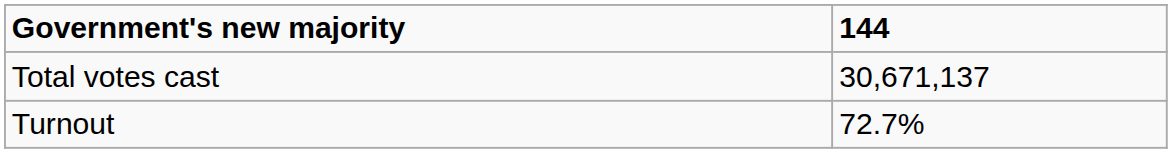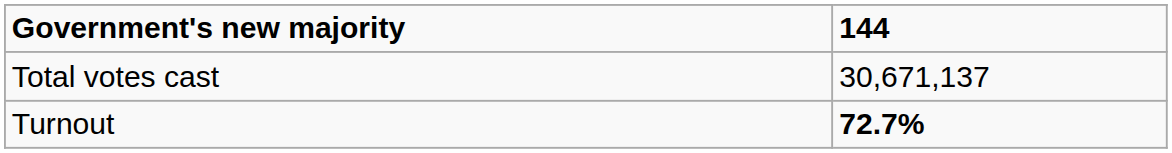(882, 123) normal -> (882, 123) bold
